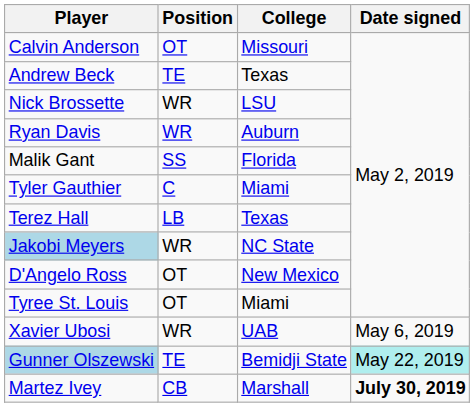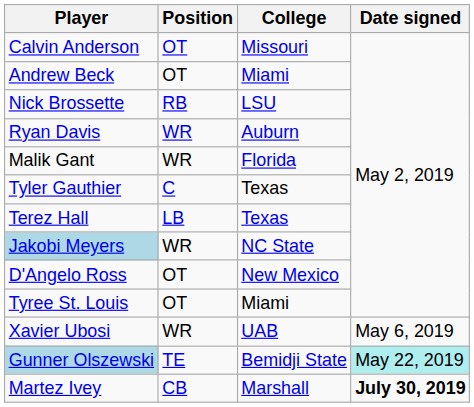(174, 75) TE -> (175, 75) OT
(265, 75) Texas -> (265, 75) Miami
(177, 103) WR -> (175, 103) RB
(174, 160) SS -> (177, 160) WR
(265, 189) Miami -> (265, 189) Texas
